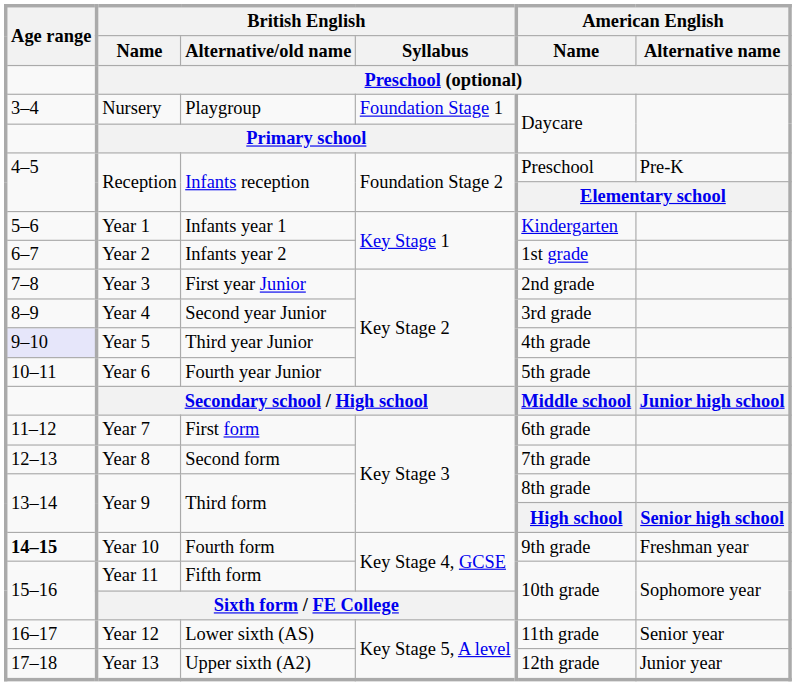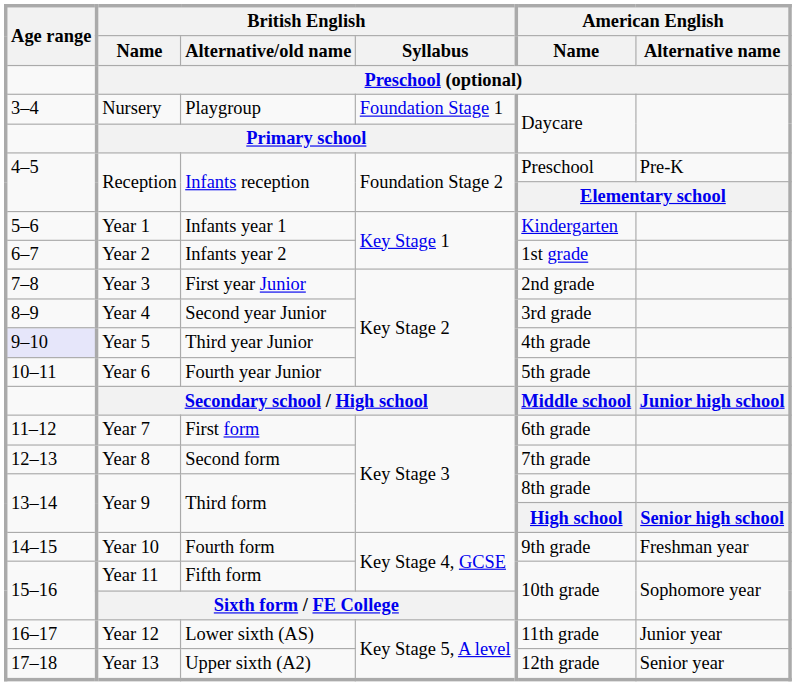(34, 546) bold -> (34, 546) normal
(682, 634) Senior year -> (681, 634) Junior year
(681, 663) Junior year -> (682, 663) Senior year
